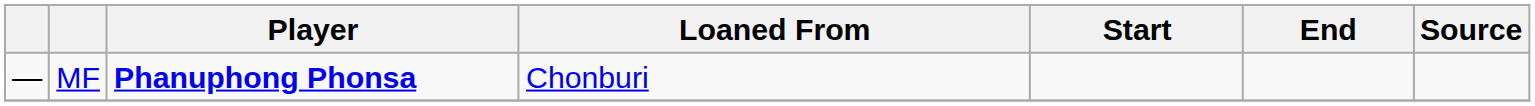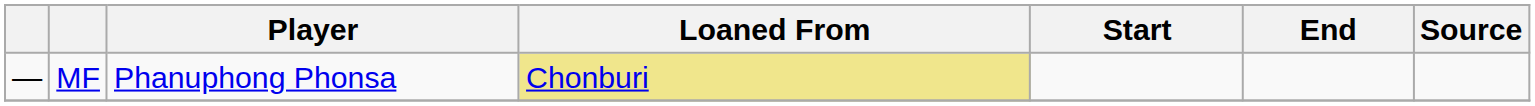(265, 77) bold -> (255, 77) normal
(587, 77) no background -> (587, 77) khaki background
